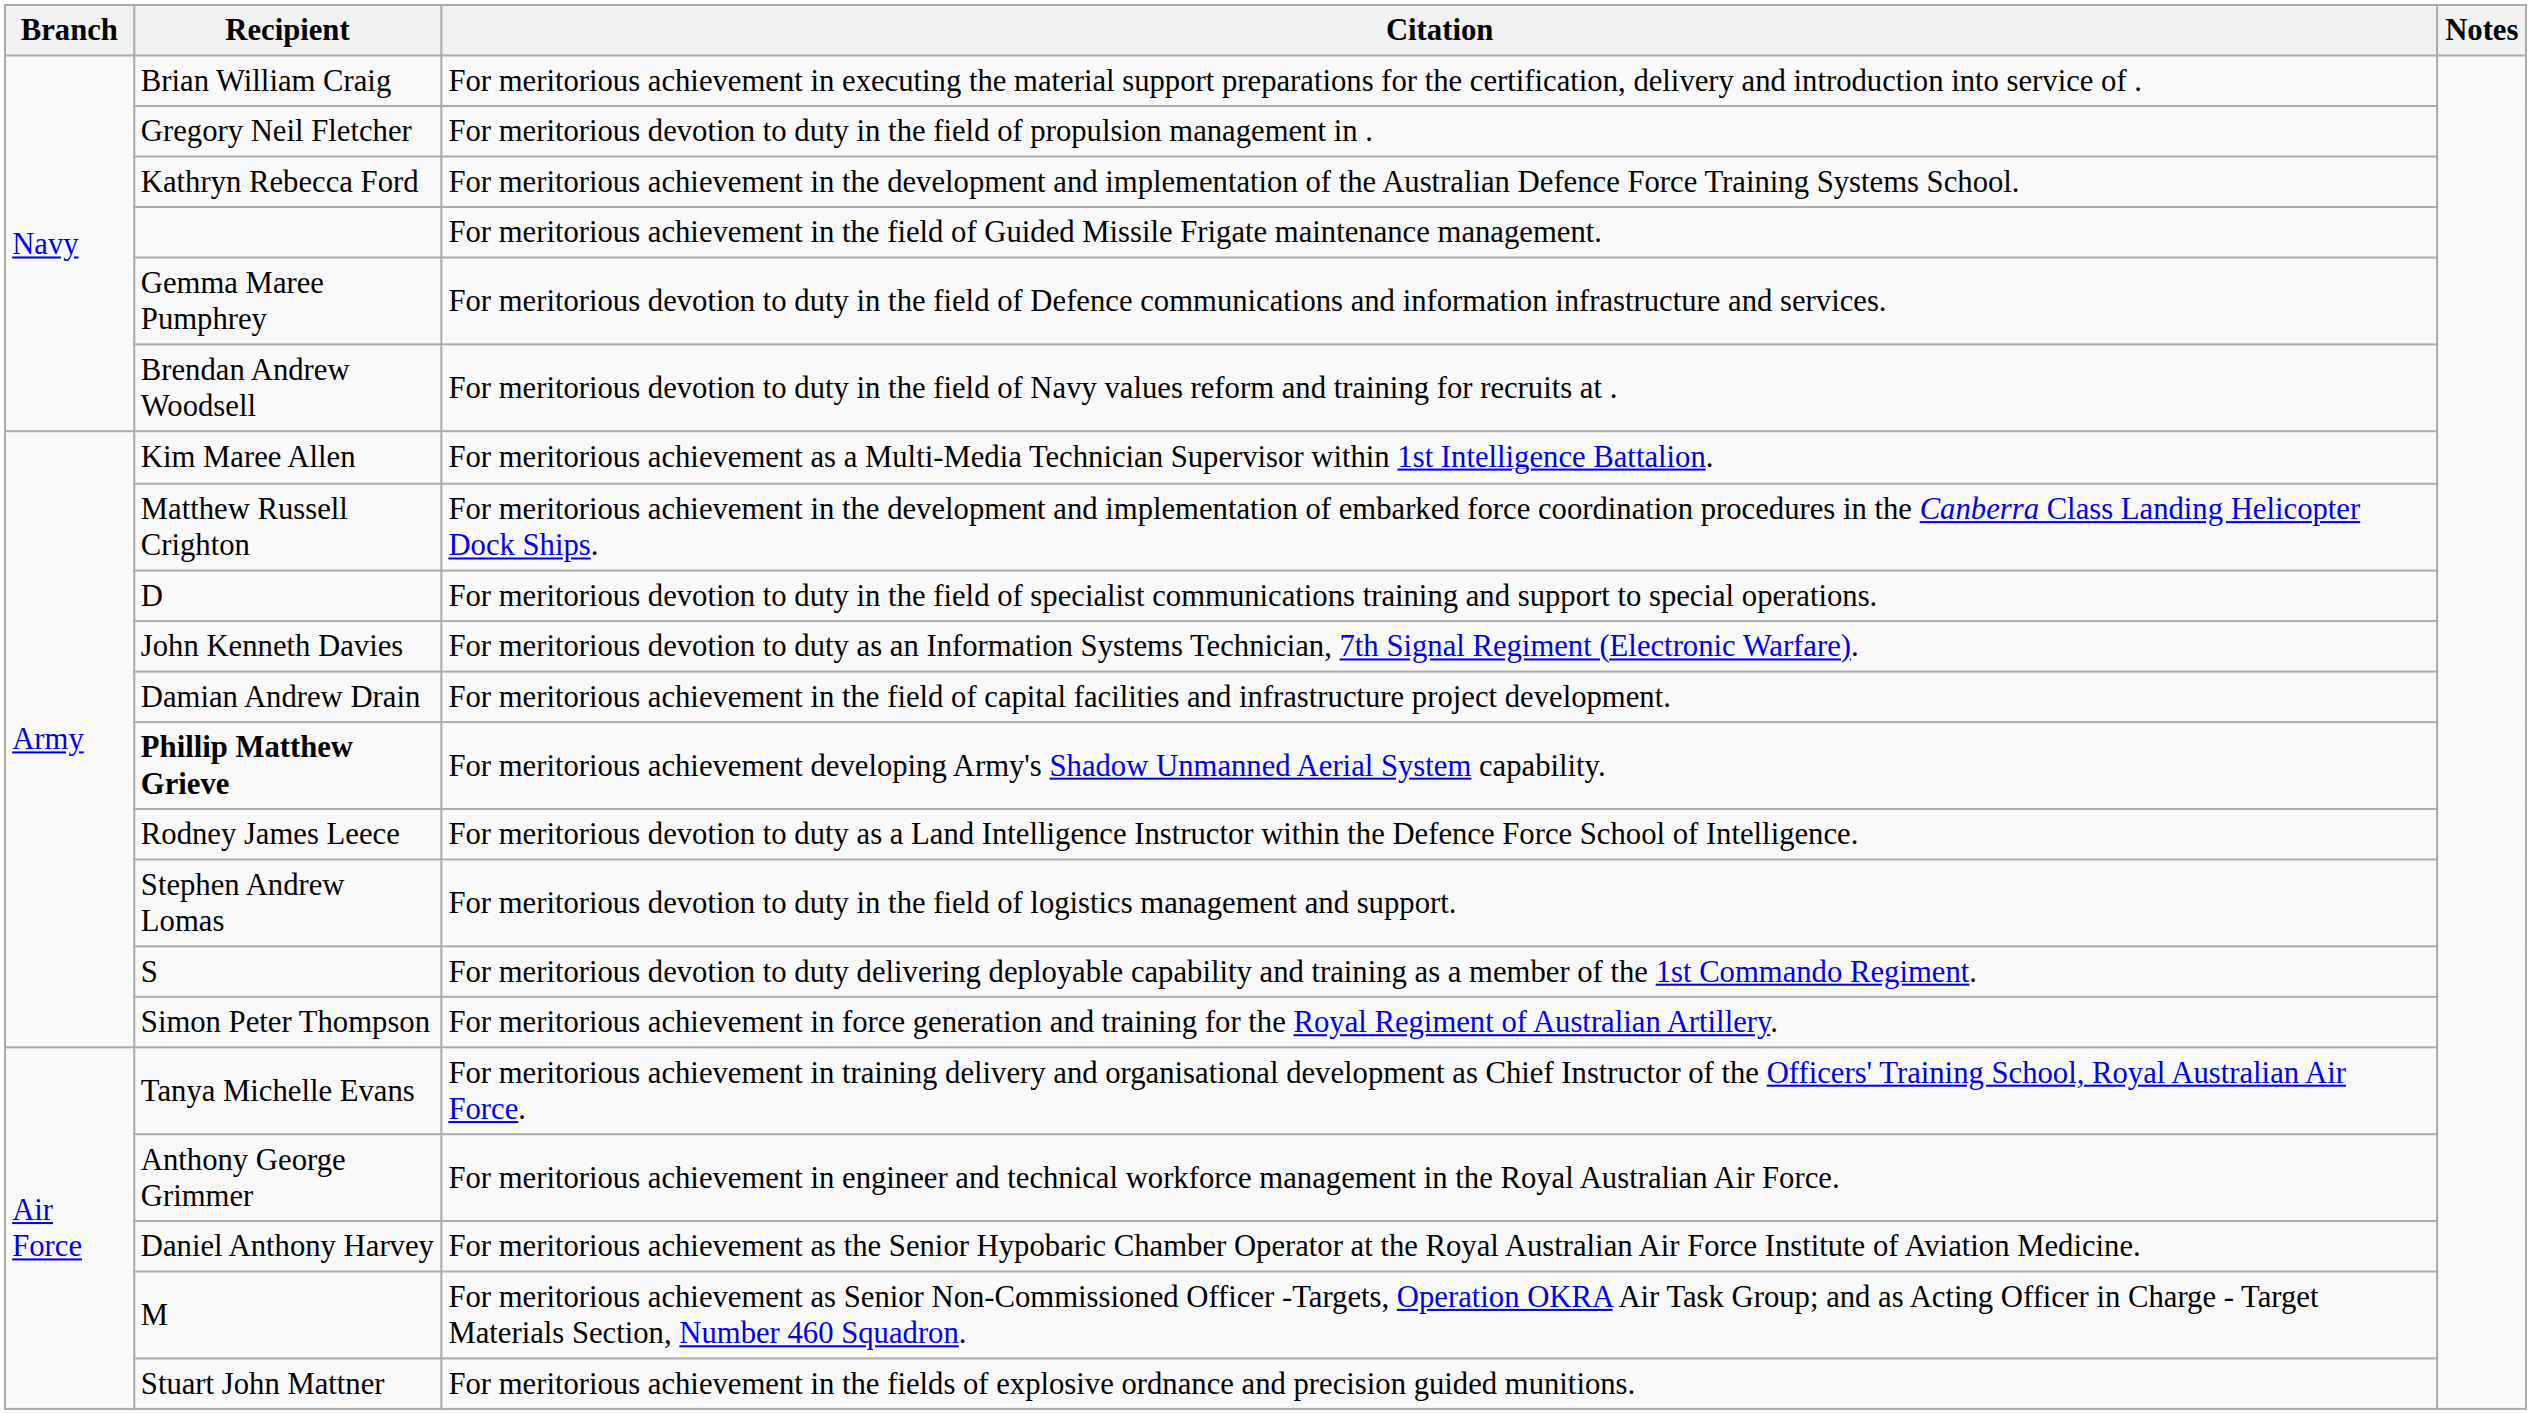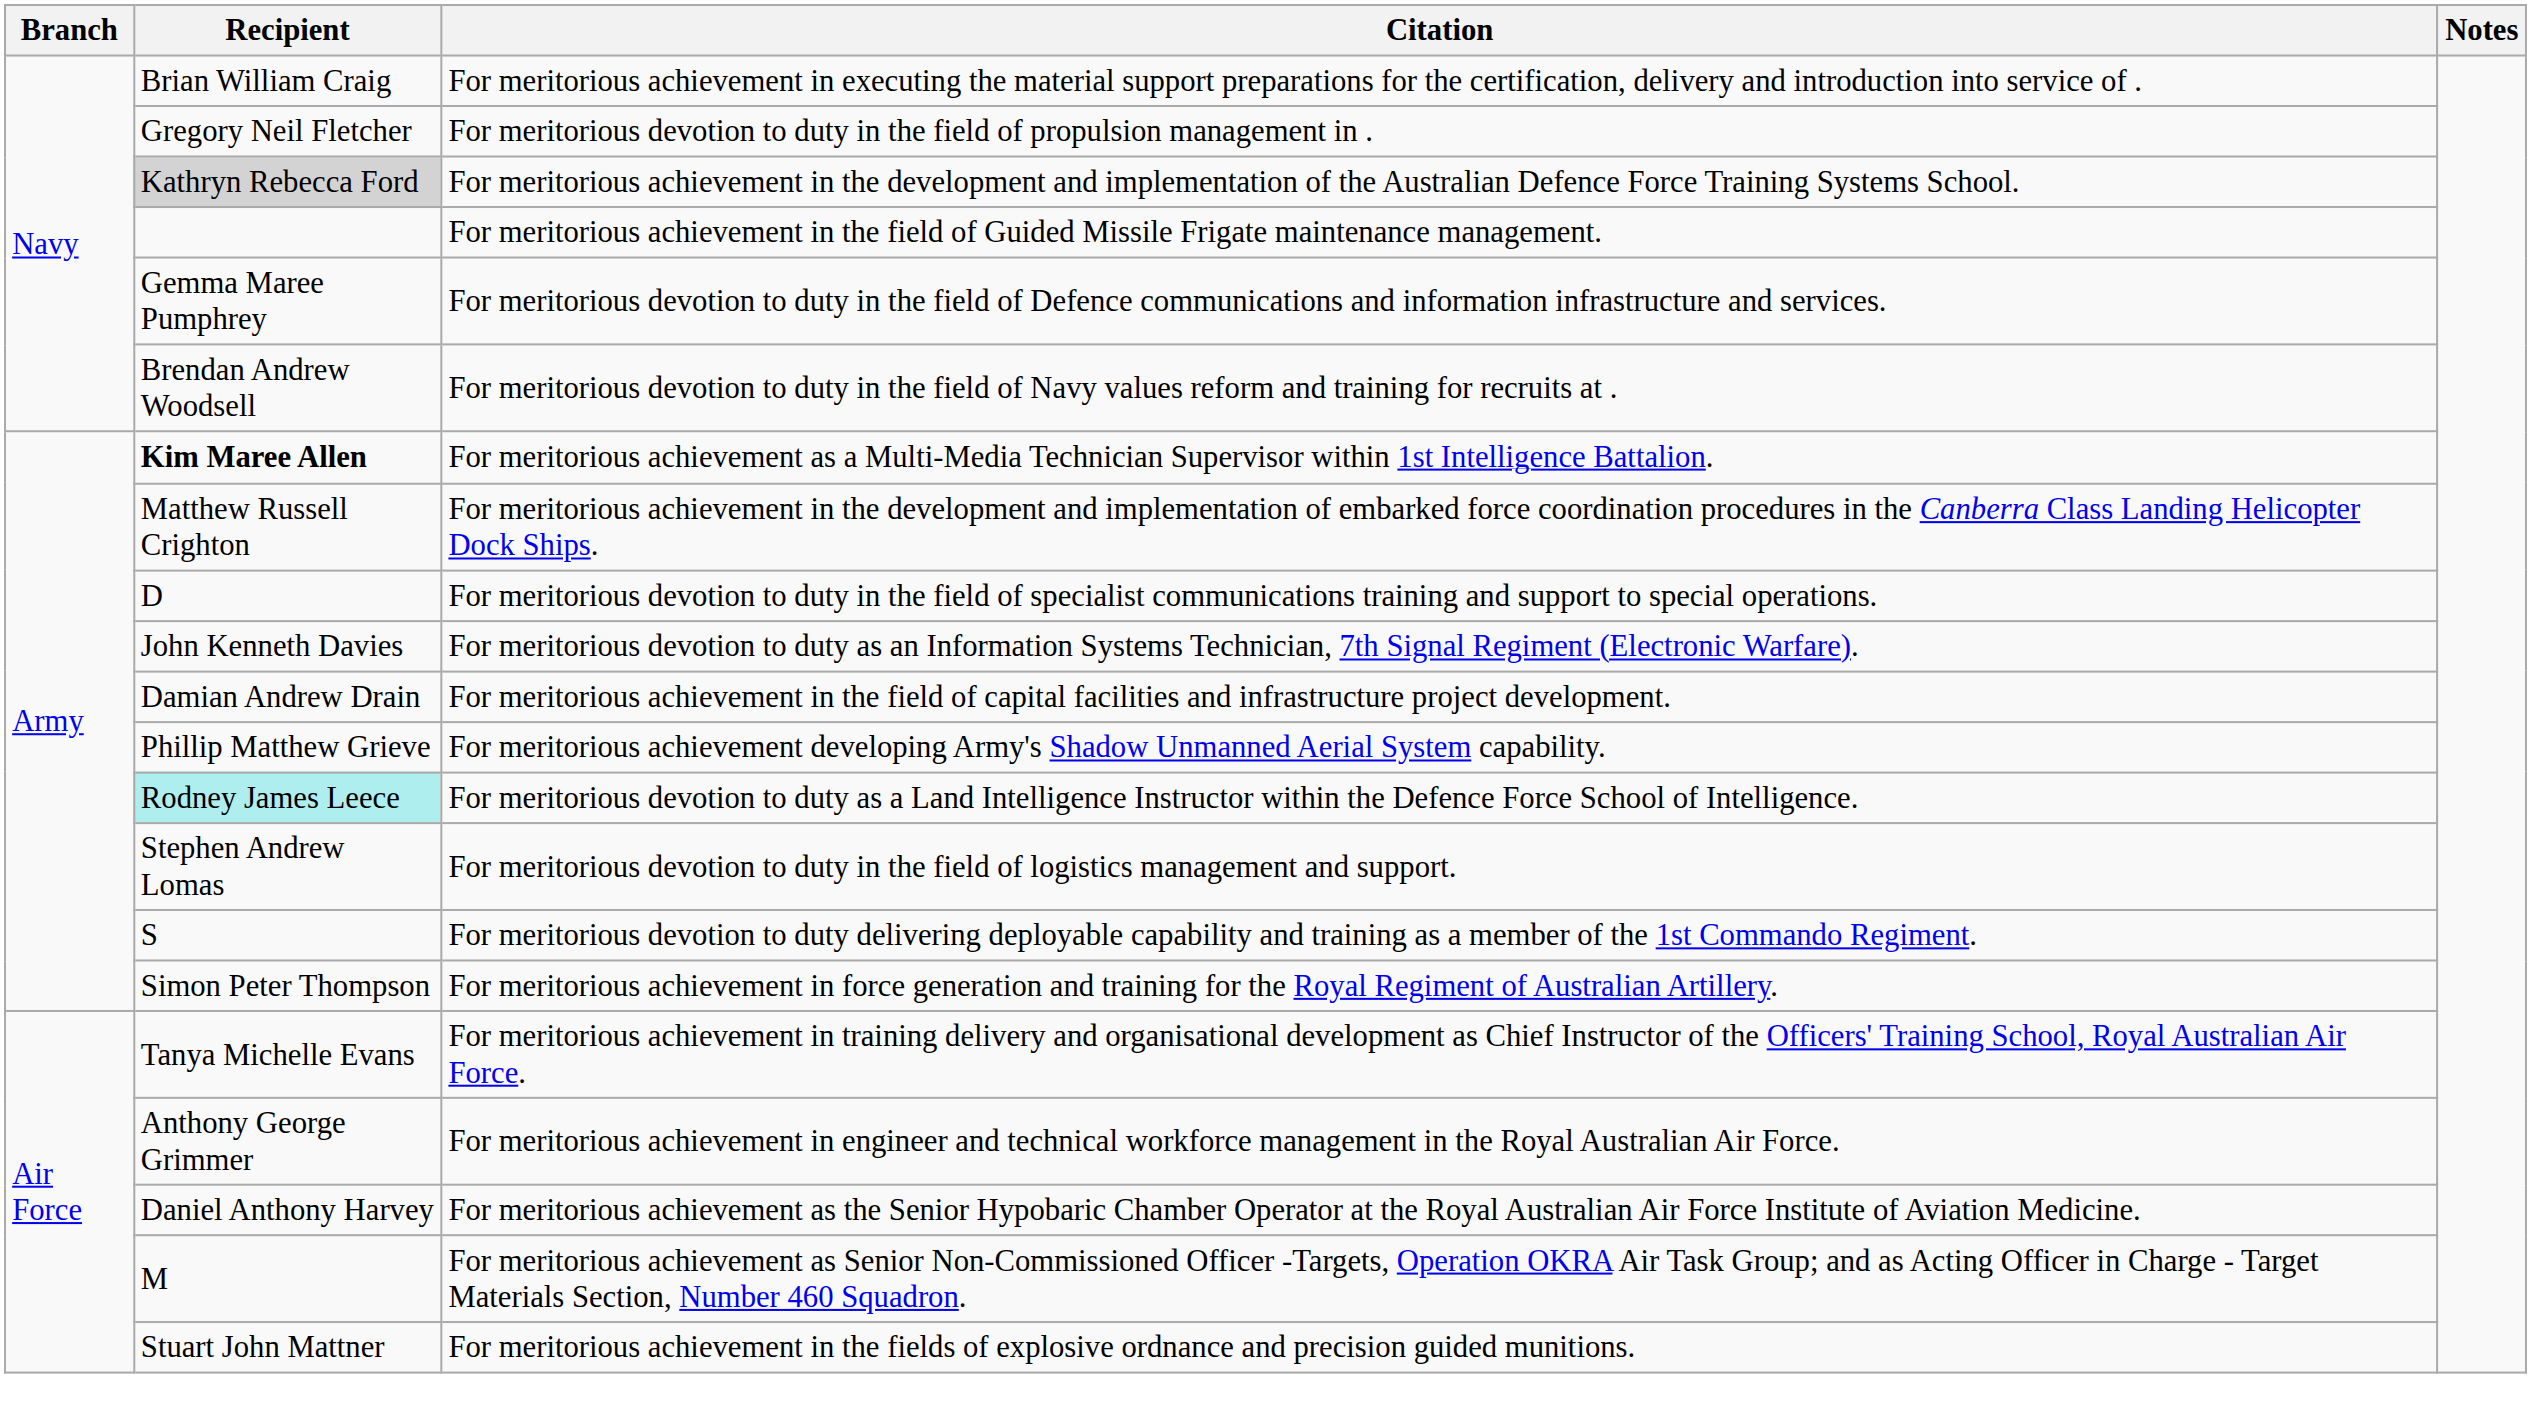(280, 181) no background -> (280, 181) lightgrey background
(248, 457) normal -> (254, 457) bold
(247, 764) bold -> (286, 746) normal
(270, 833) no background -> (270, 797) paleturquoise background
